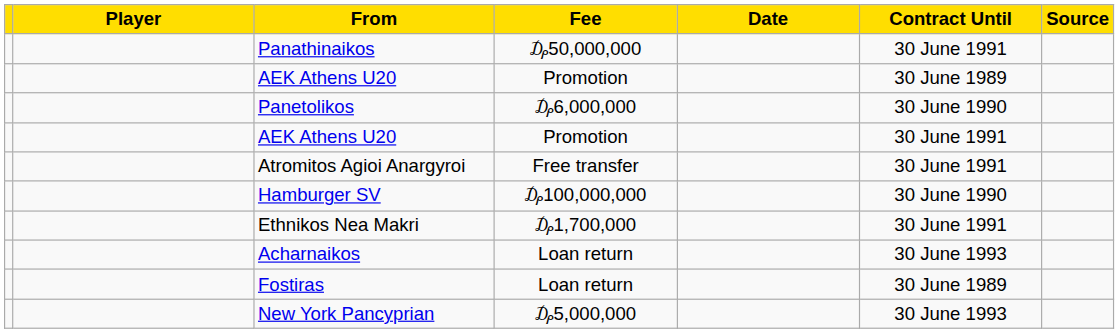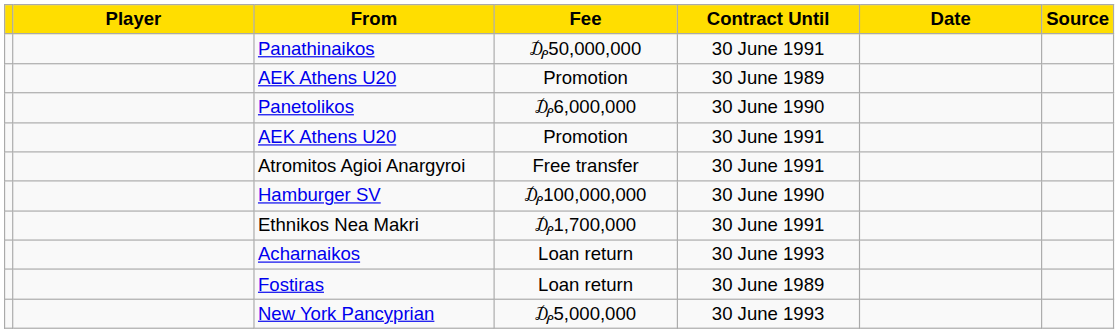columns swapped: (768, 19) <-> (951, 19)
